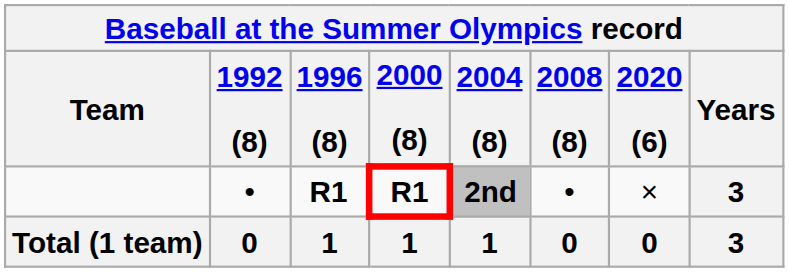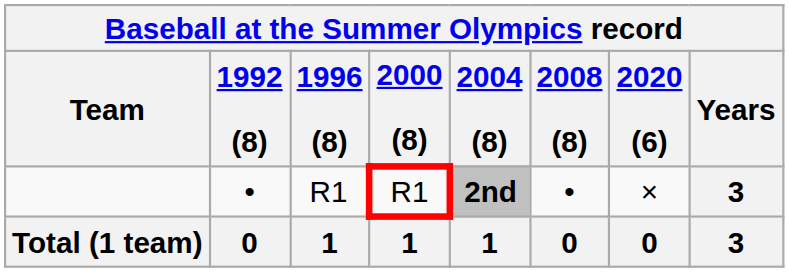(328, 191) bold -> (328, 191) normal
(410, 191) bold -> (410, 191) normal
